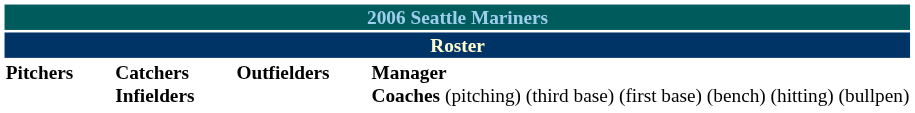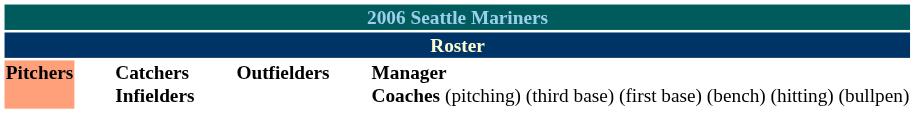(40, 72) no background -> (40, 72) lightsalmon background
